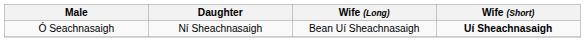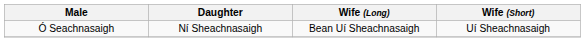(508, 28) bold -> (508, 28) normal
